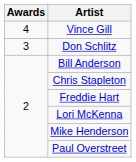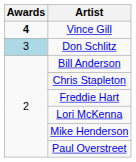(26, 30) normal -> (26, 30) bold
(26, 47) no background -> (26, 47) lightblue background
